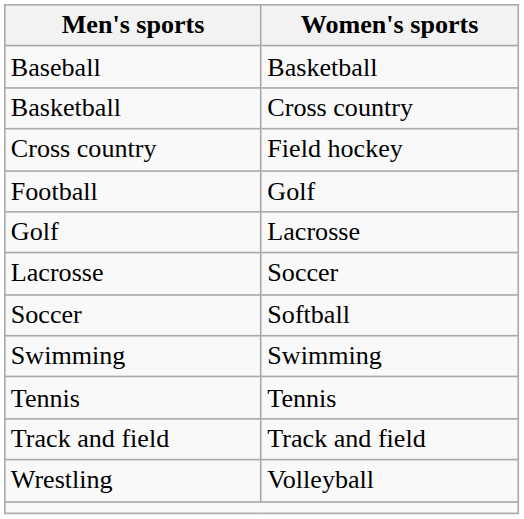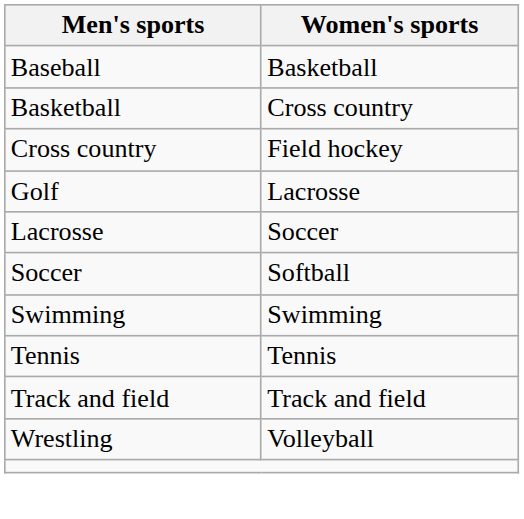- row: (54, 190)
